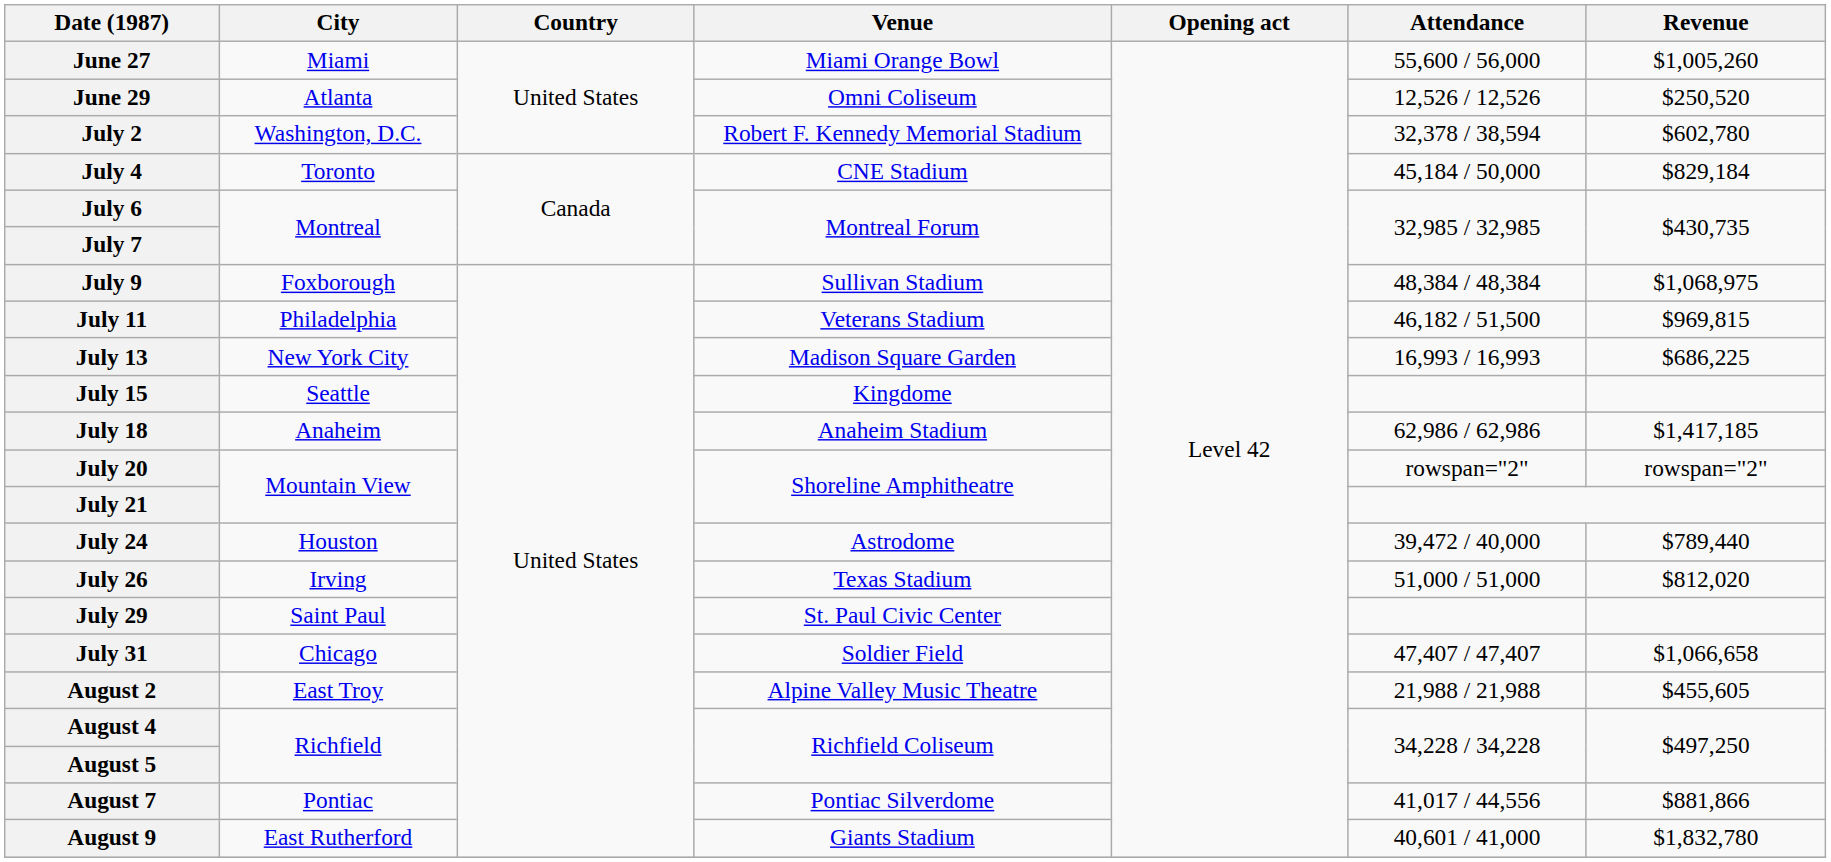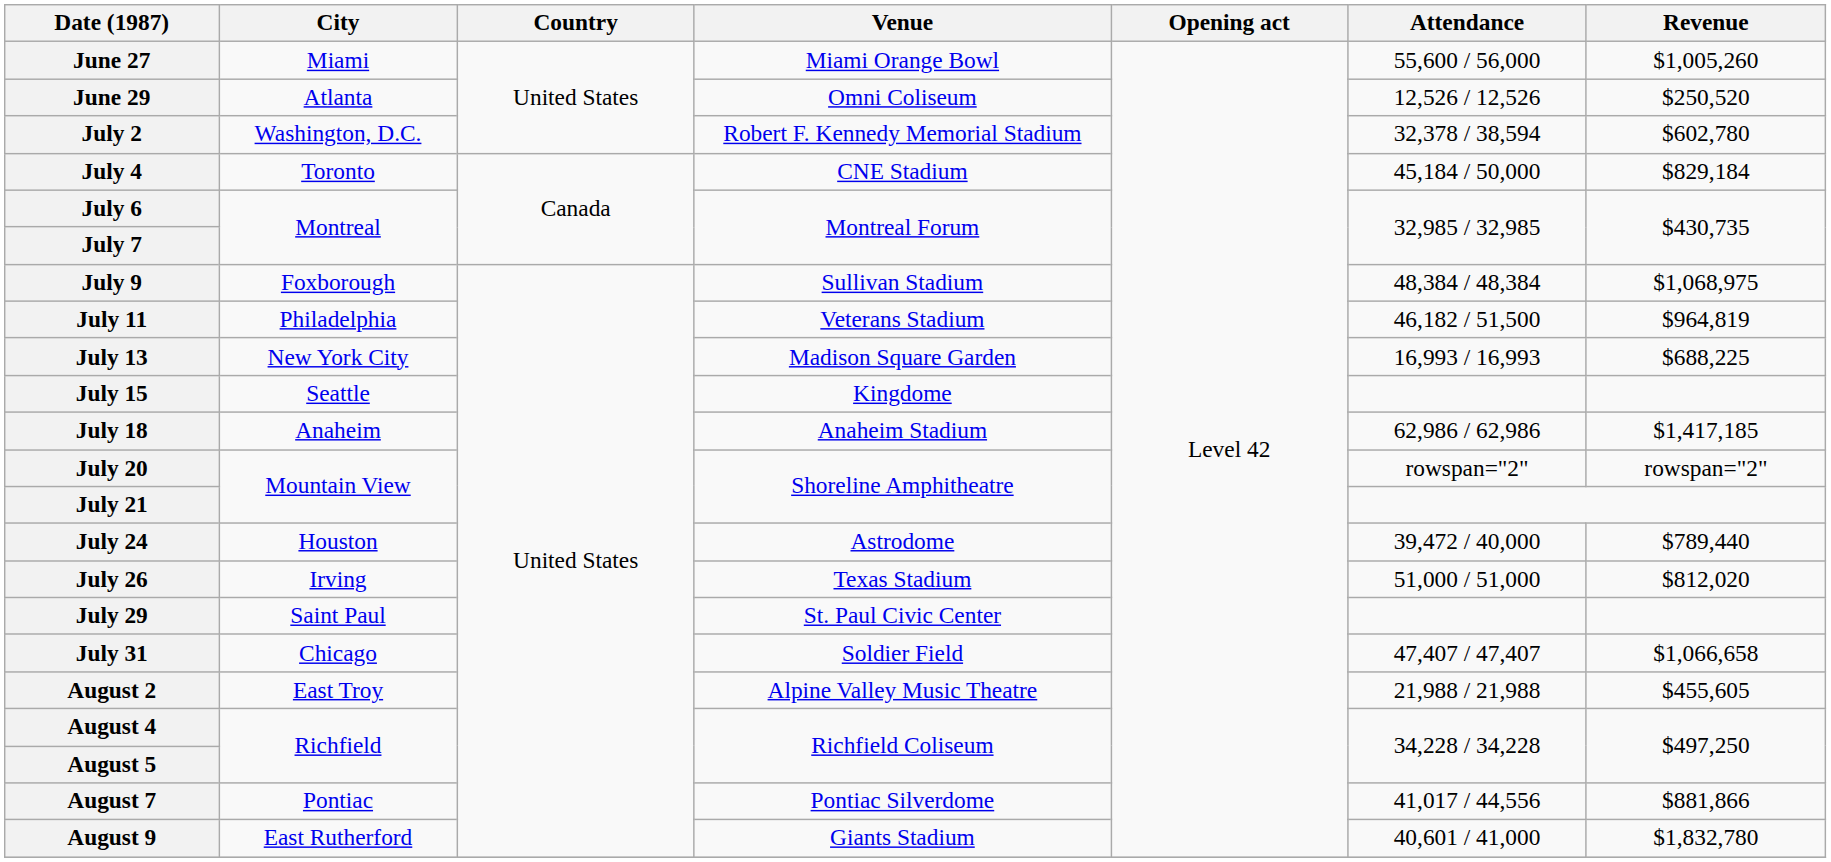(1706, 319) $969,815 -> (1706, 319) $964,819
(1706, 356) $686,225 -> (1706, 356) $688,225
